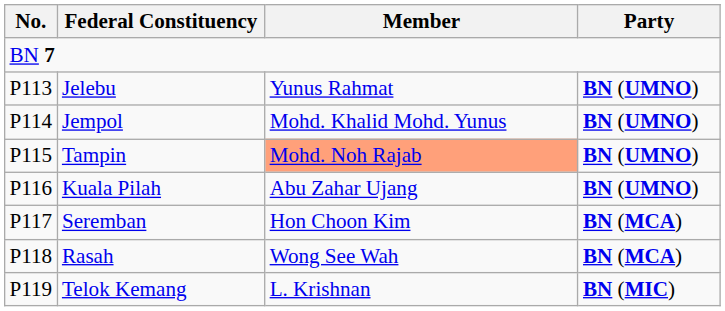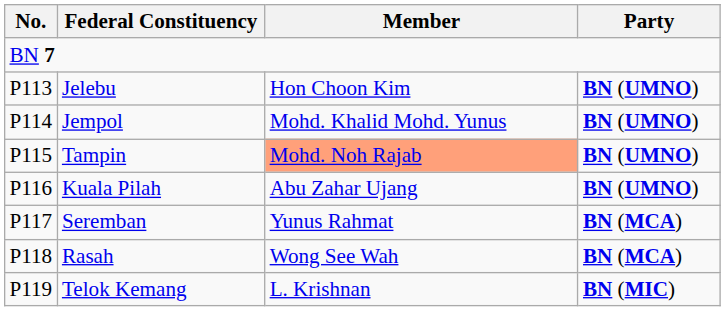(332, 88) Yunus Rahmat -> (340, 88) Hon Choon Kim
(340, 222) Hon Choon Kim -> (332, 222) Yunus Rahmat
